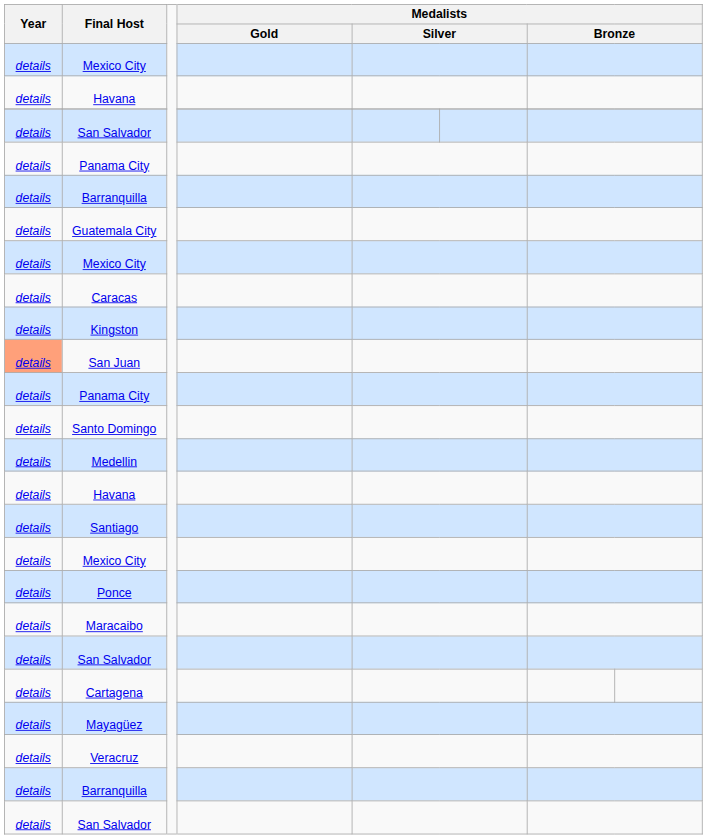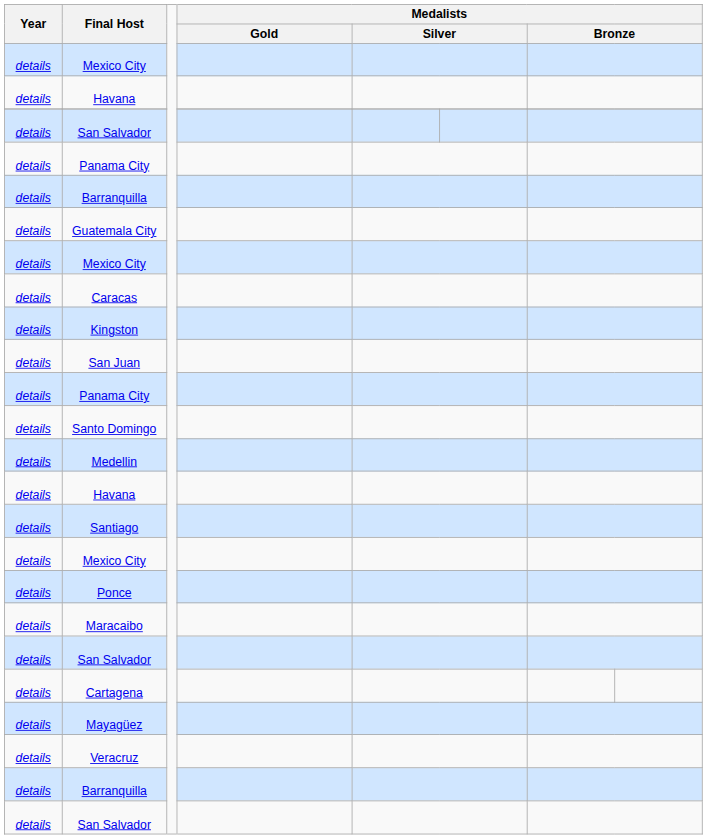(33, 363) lightsalmon background -> (33, 363) no background
